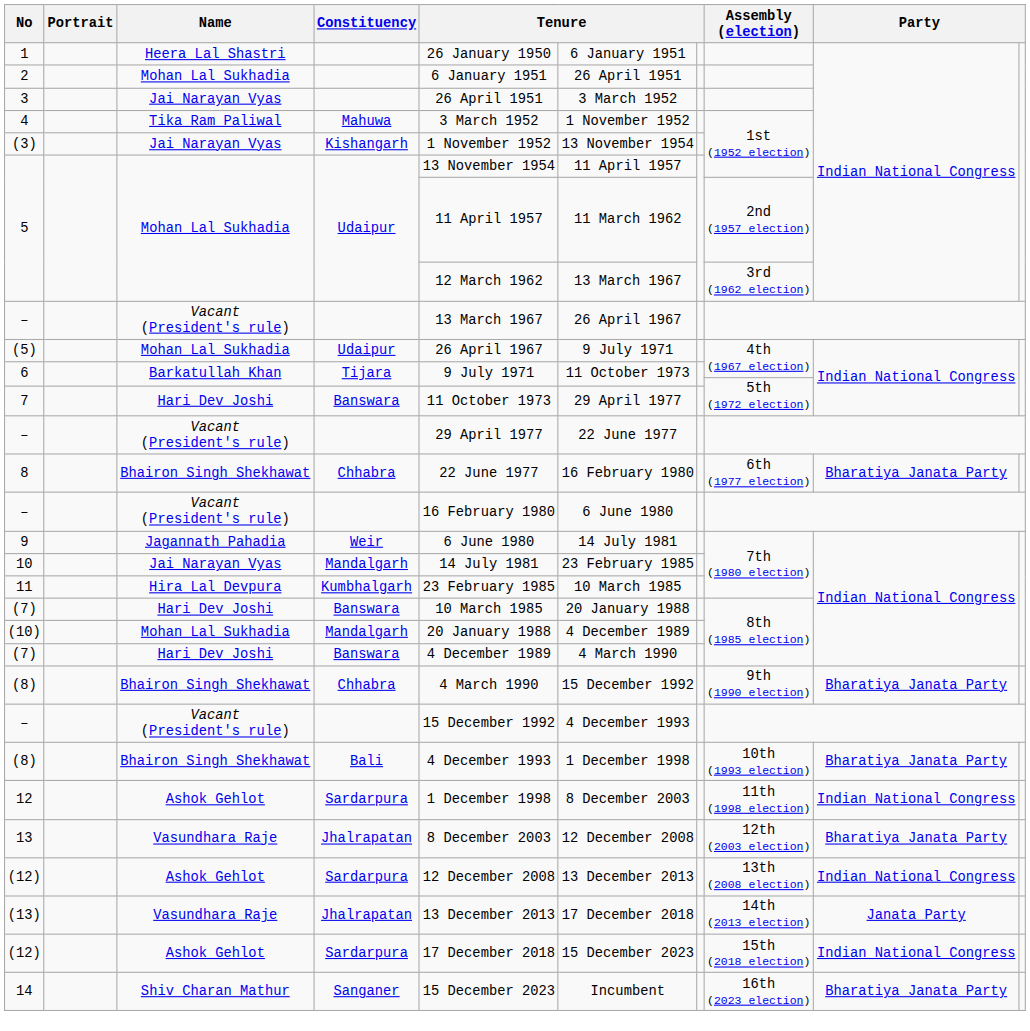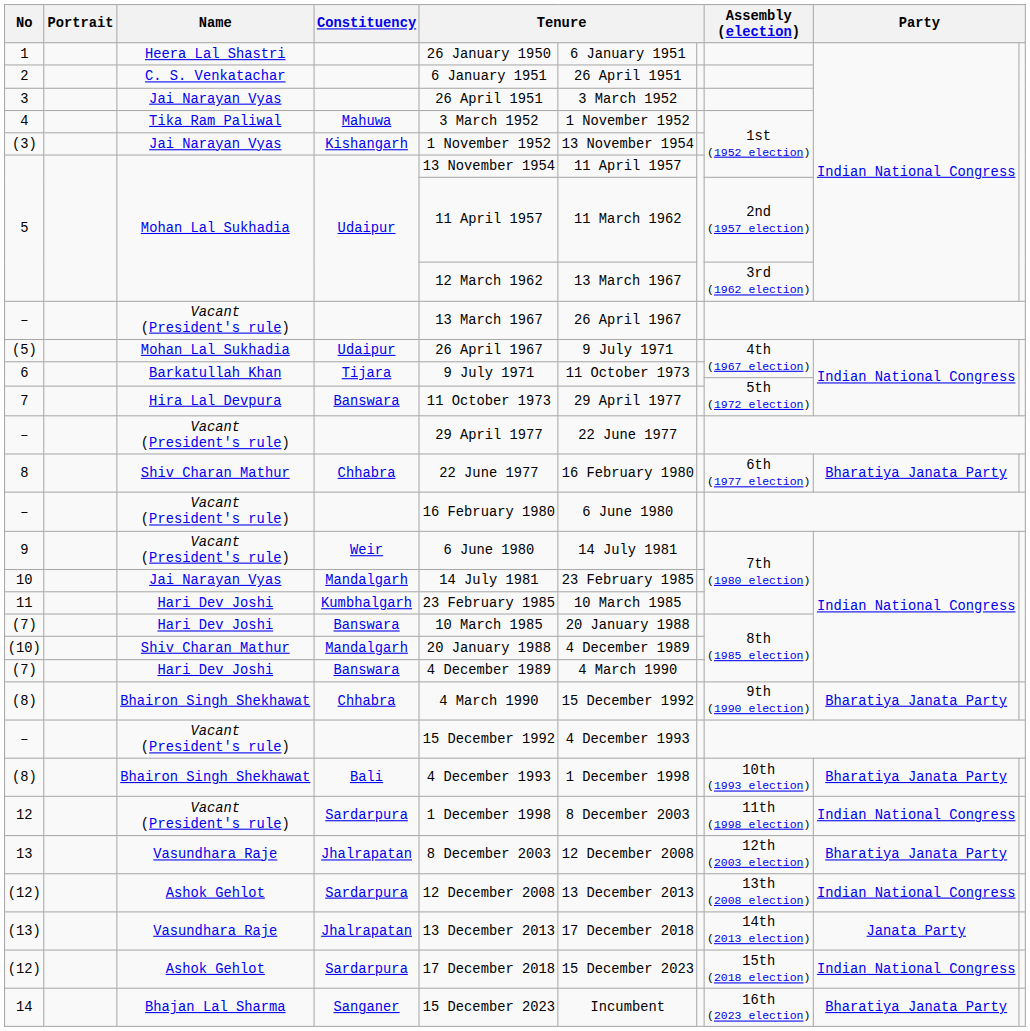(215, 77) Mohan Lal Sukhadia -> (215, 77) C. S. Venkatachar
(215, 401) Hari Dev Joshi -> (215, 401) Hira Lal Devpura
(215, 473) Bhairon Singh Shekhawat -> (215, 473) Shiv Charan Mathur
(215, 542) Jagannath Pahadia -> (215, 550) Vacant (President's rule)
(215, 587) Hira Lal Devpura -> (215, 603) Hari Dev Joshi
(215, 632) Mohan Lal Sukhadia -> (215, 648) Shiv Charan Mathur
(215, 800) Ashok Gehlot -> (215, 816) Vacant (President's rule)
(215, 992) Shiv Charan Mathur -> (215, 1008) Bhajan Lal Sharma
